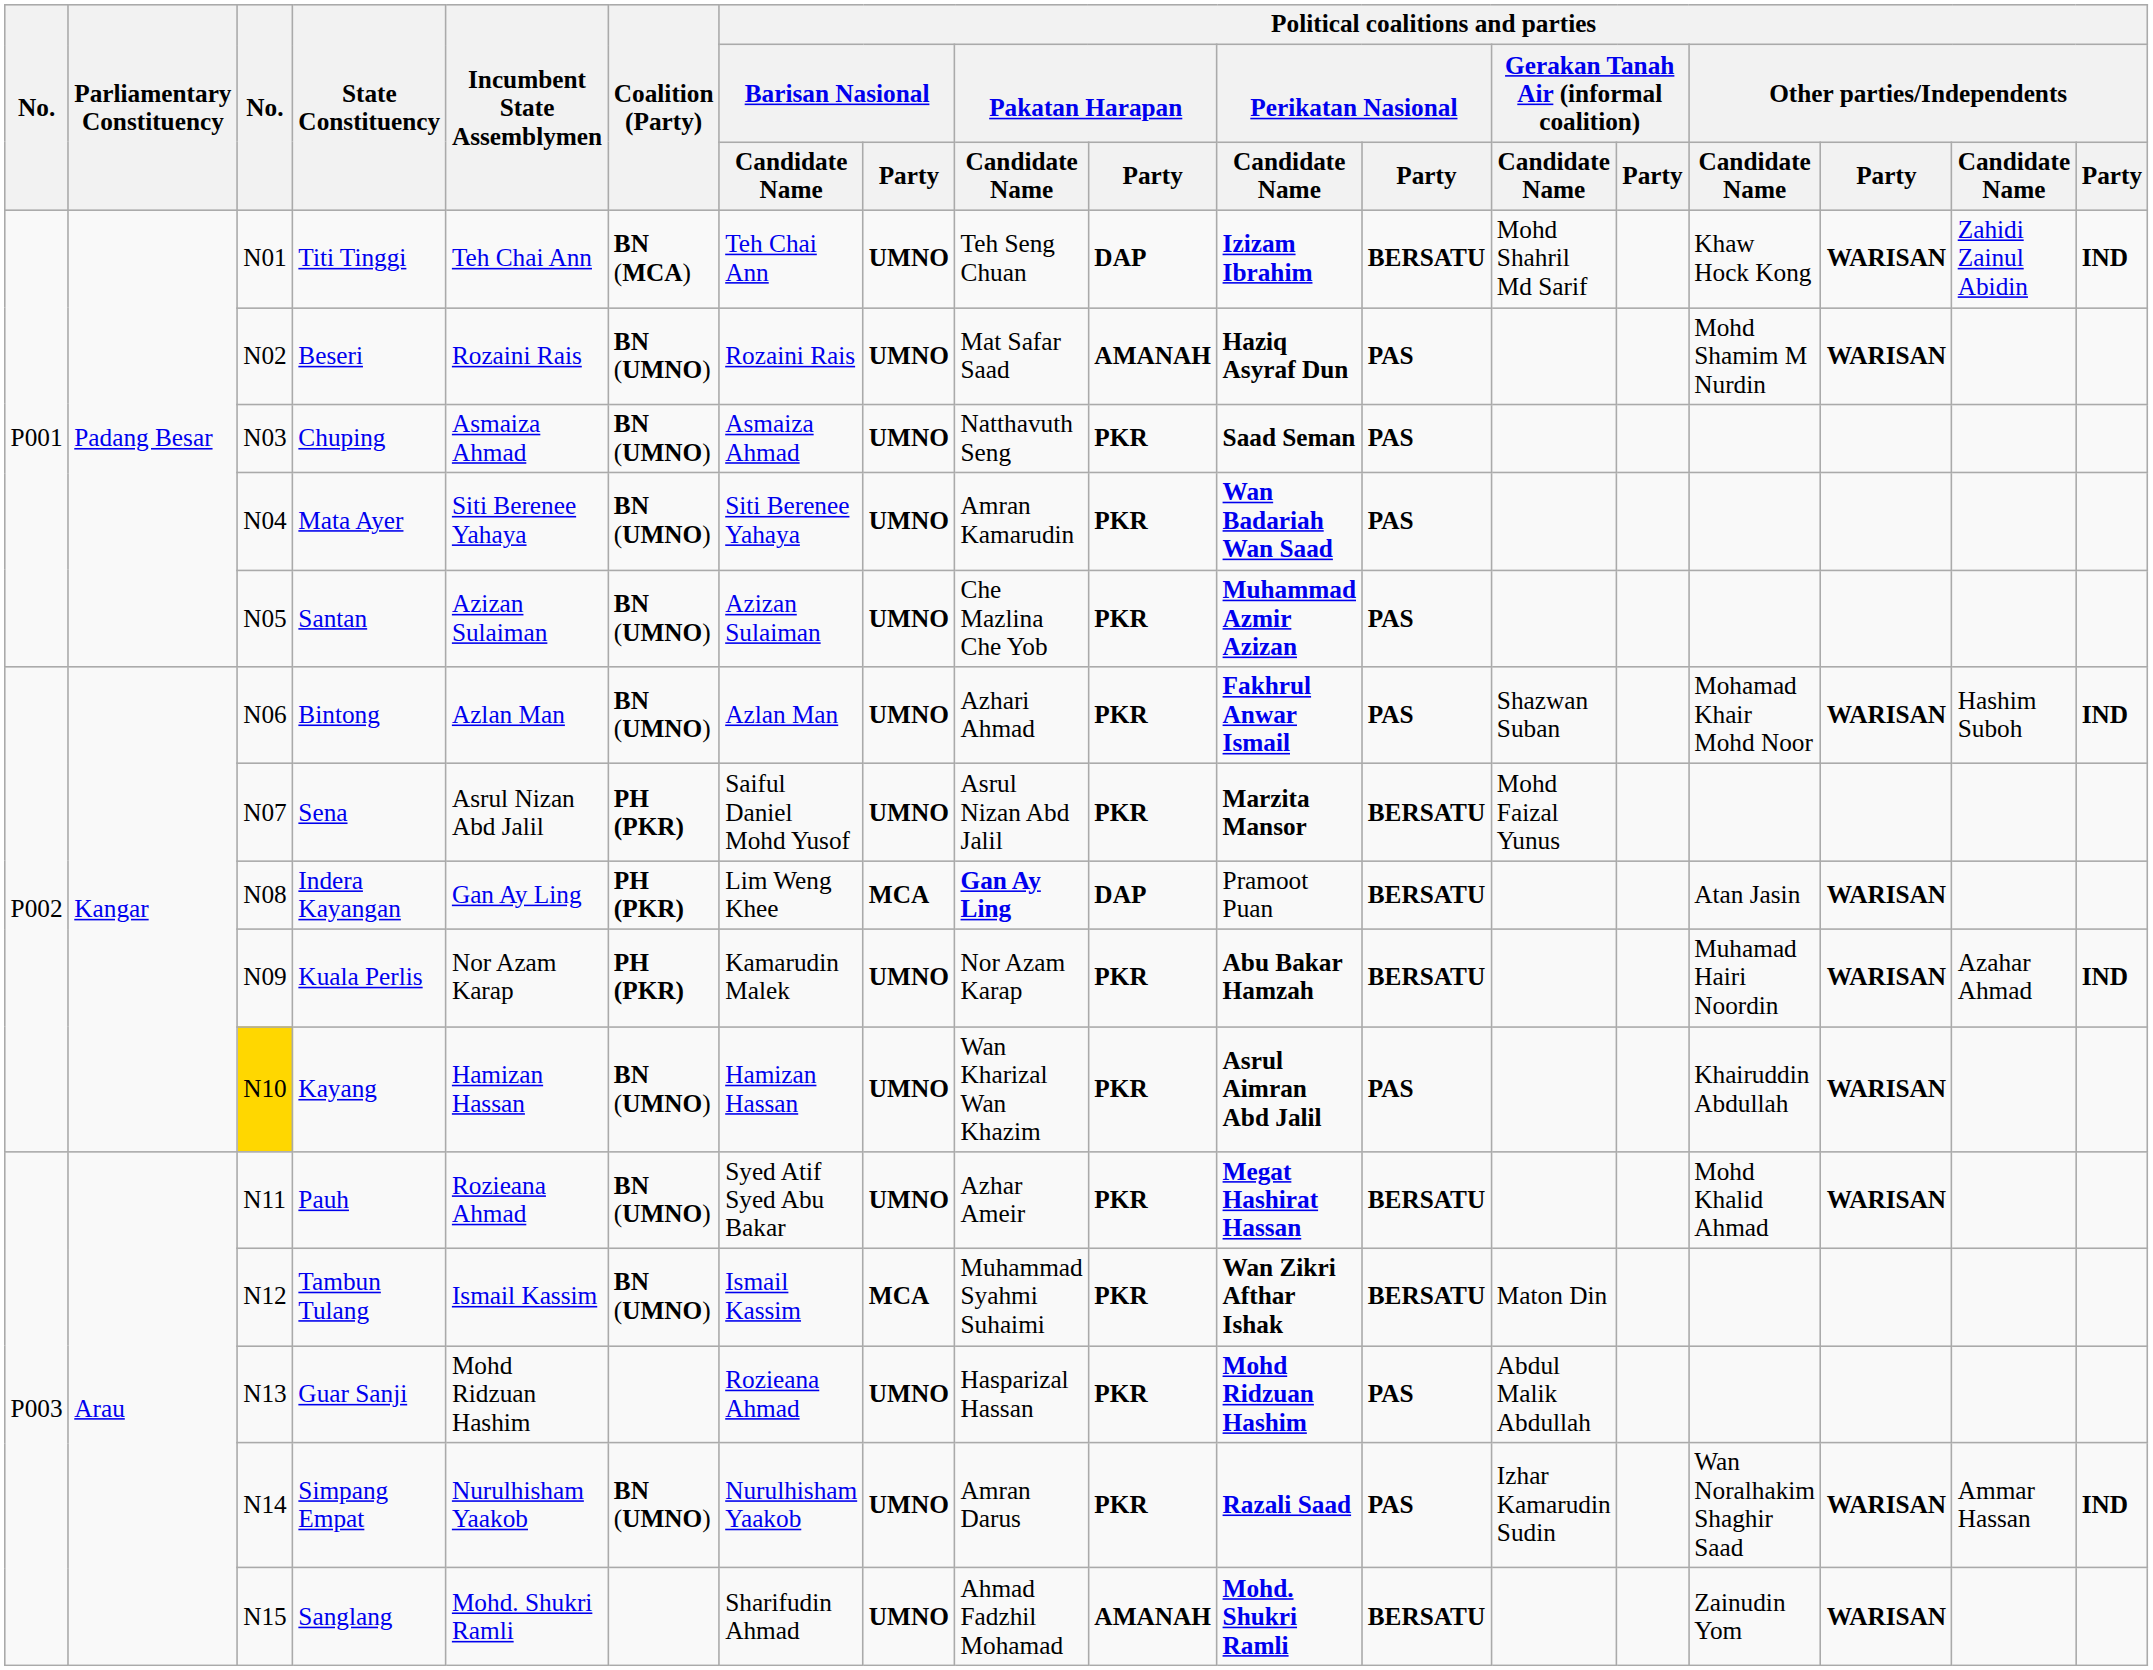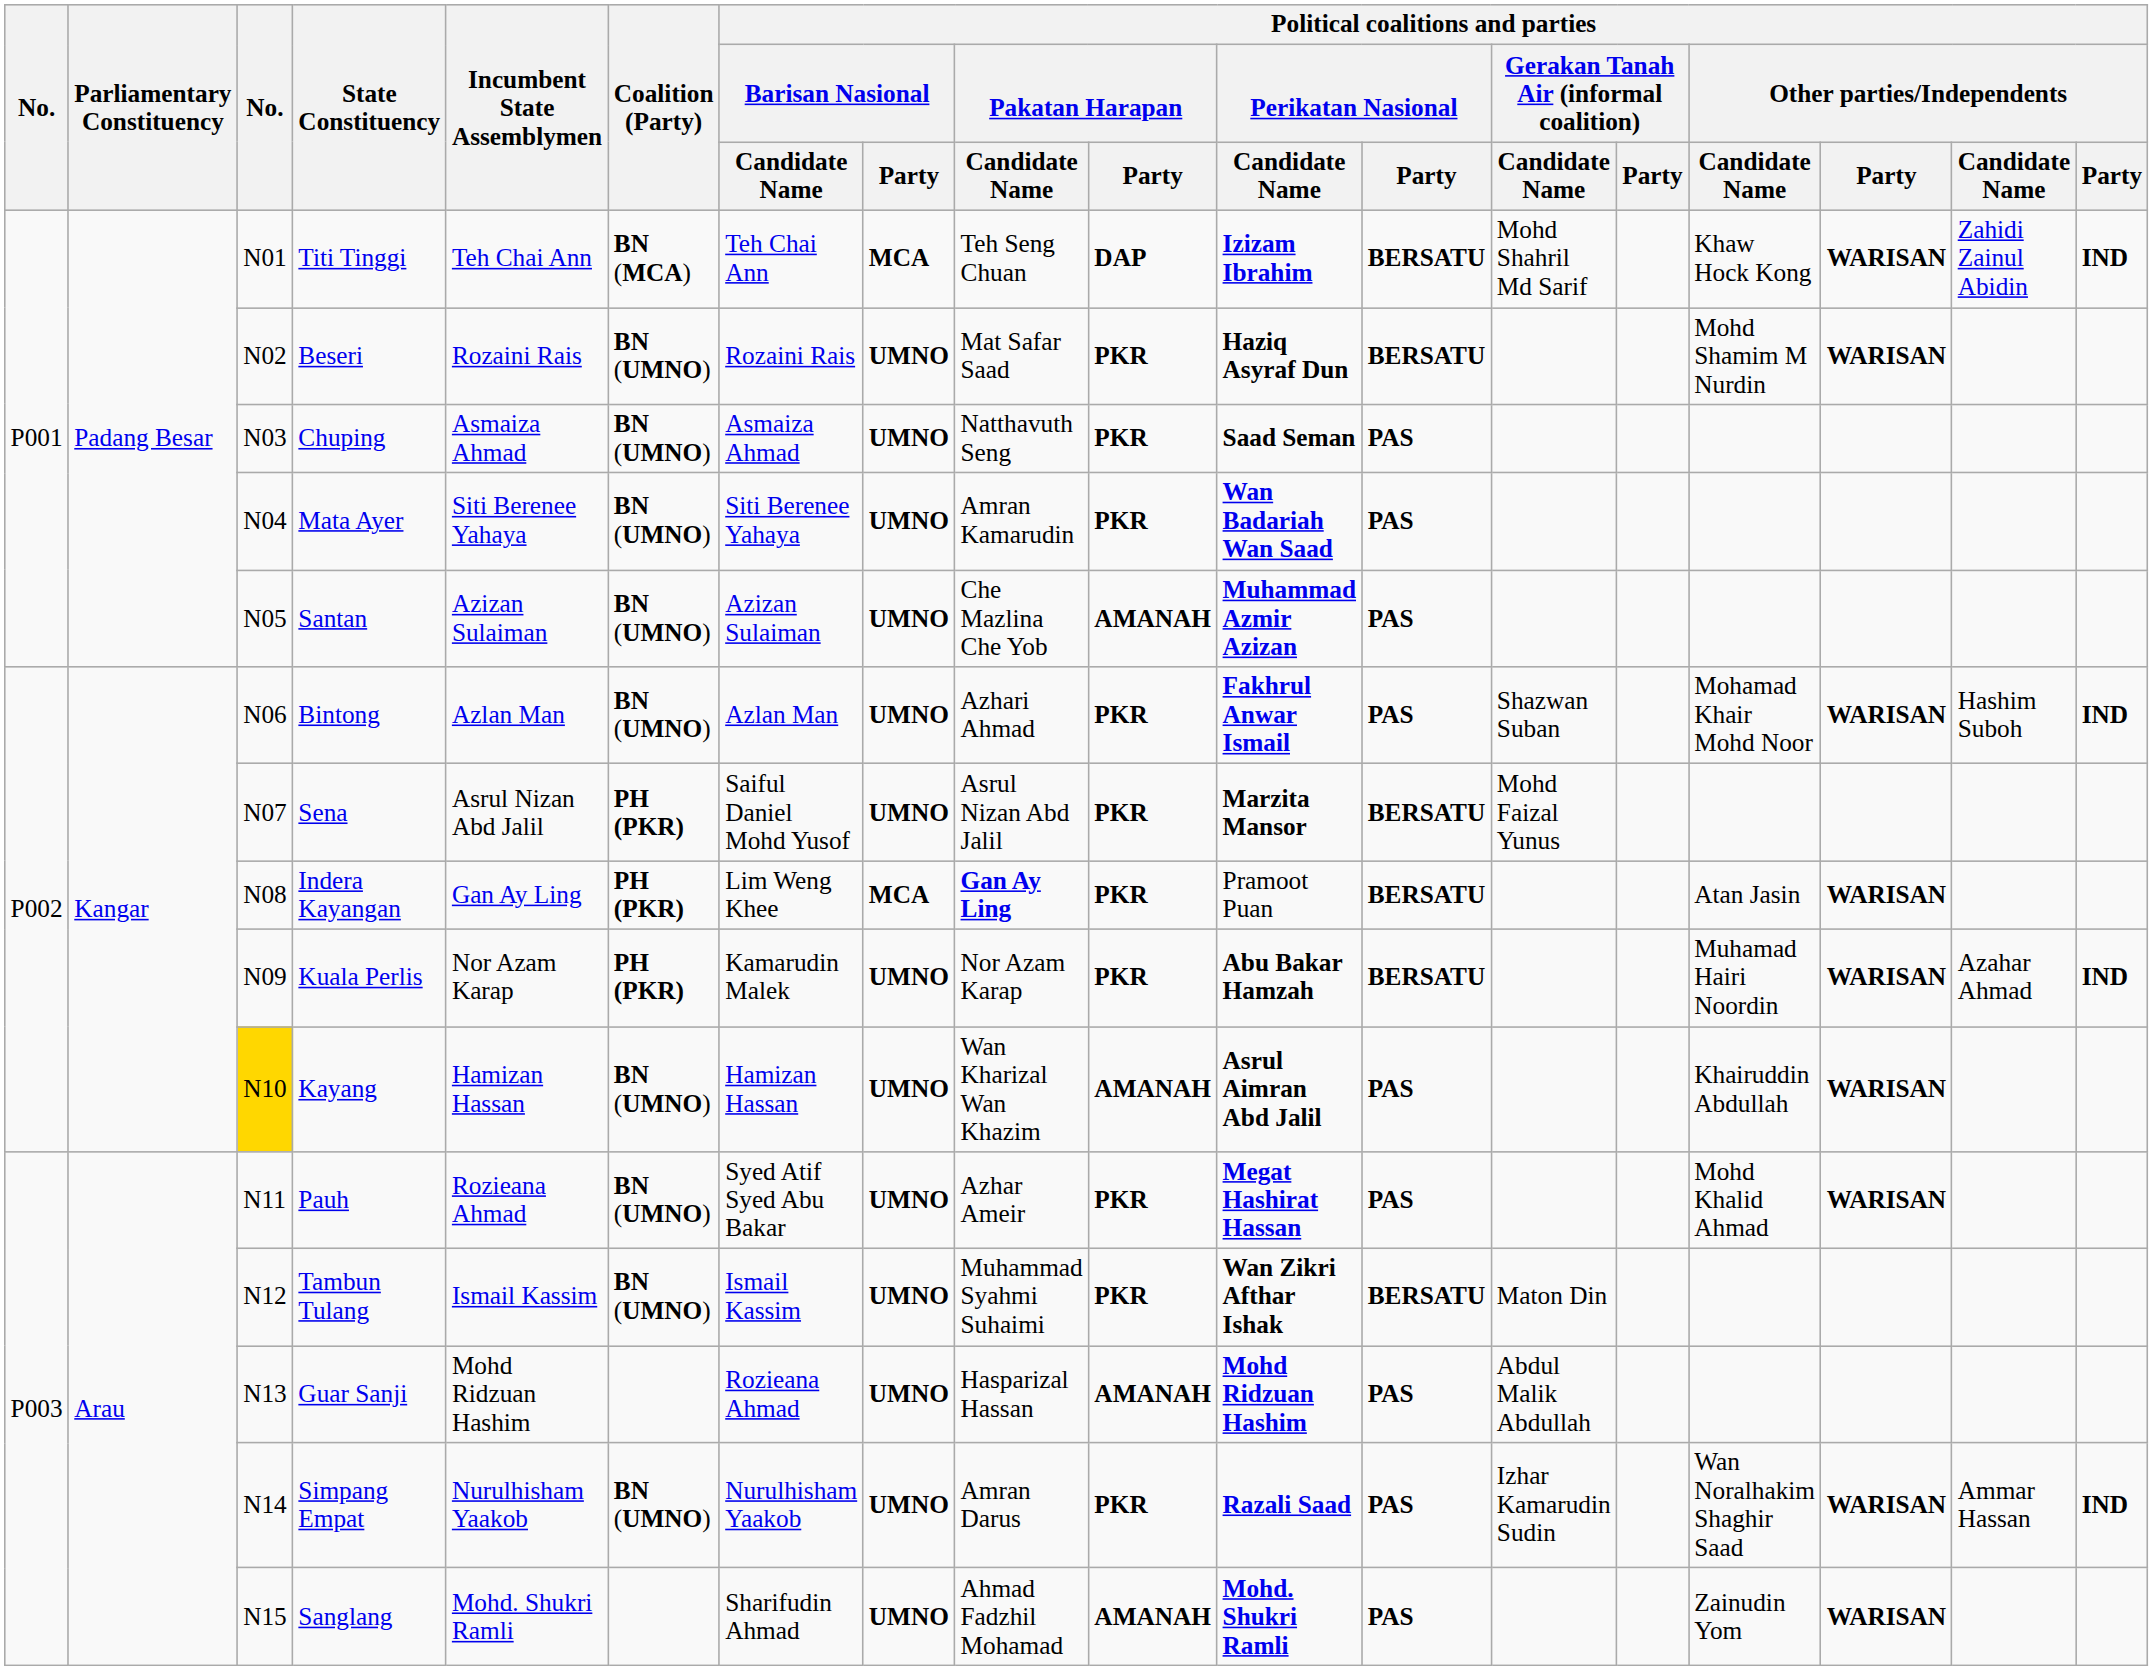(909, 258) UMNO -> (899, 258) MCA
(1153, 355) AMANAH -> (1121, 355) PKR
(1391, 355) PAS -> (1426, 355) BERSATU
(1121, 618) PKR -> (1153, 618) AMANAH
(1120, 894) DAP -> (1121, 894) PKR
(1121, 1088) PKR -> (1153, 1088) AMANAH
(1426, 1199) BERSATU -> (1391, 1199) PAS
(899, 1296) MCA -> (909, 1296) UMNO
(1121, 1393) PKR -> (1153, 1393) AMANAH
(1426, 1616) BERSATU -> (1391, 1616) PAS
